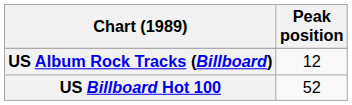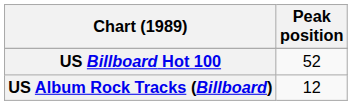rows swapped: (140, 87) <-> (140, 61)
